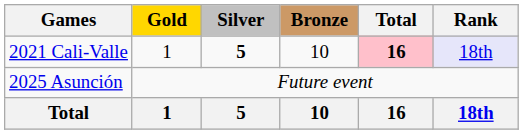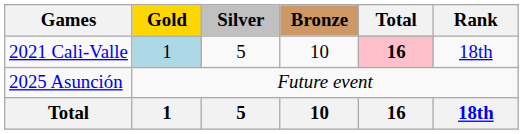(167, 51) no background -> (167, 51) lightblue background
(241, 51) bold -> (241, 51) normal
(476, 51) lavender background -> (476, 51) no background
